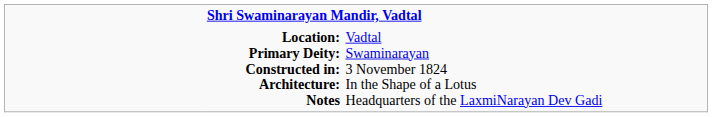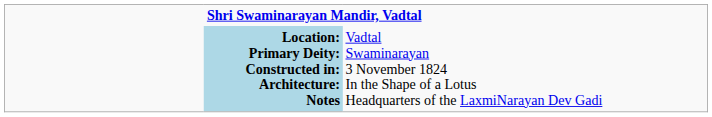(293, 68) no background -> (293, 68) lightblue background
